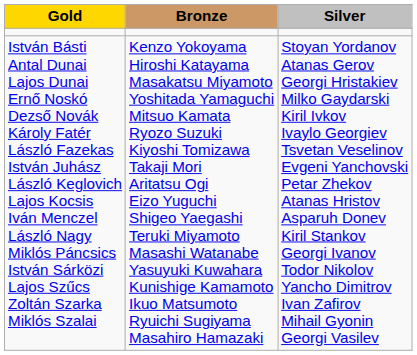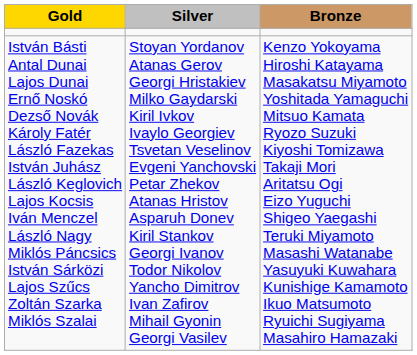columns swapped: (345, 16) <-> (202, 16)
